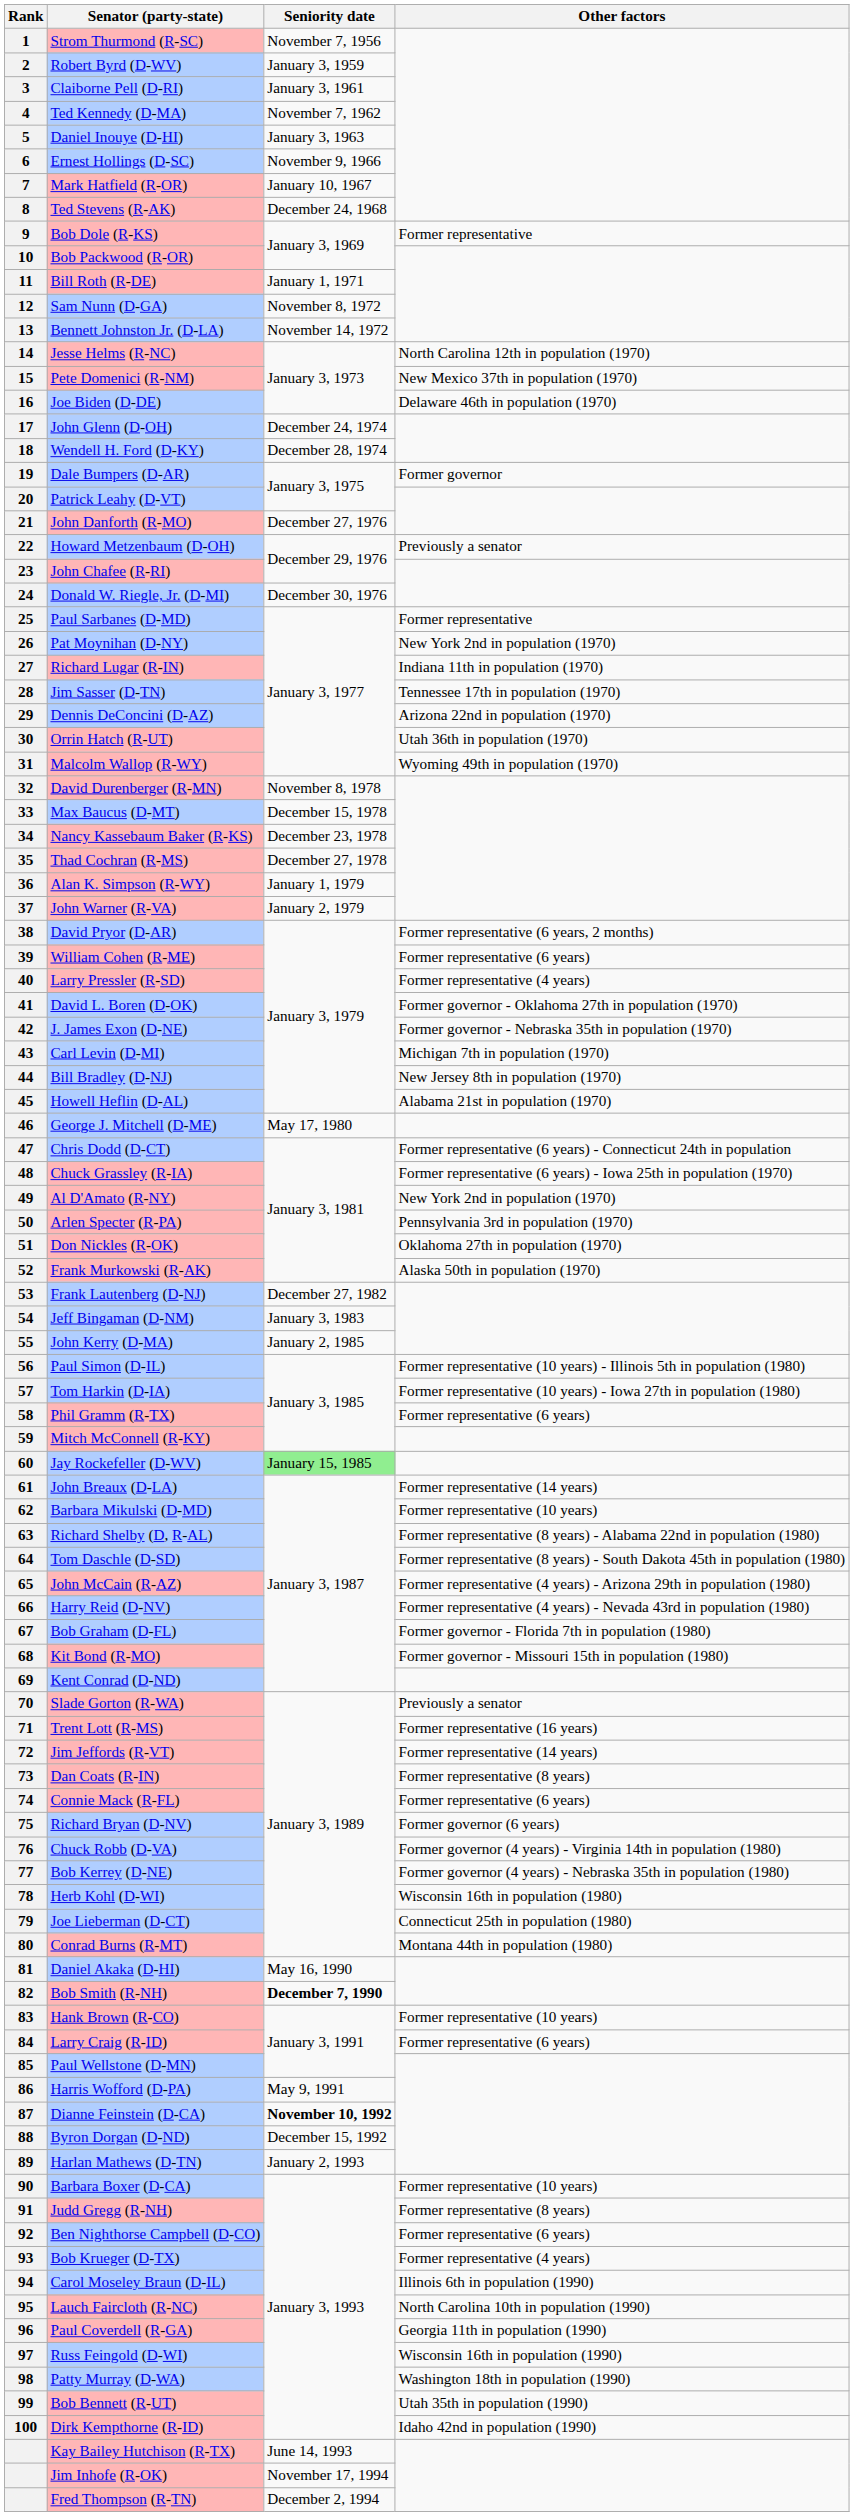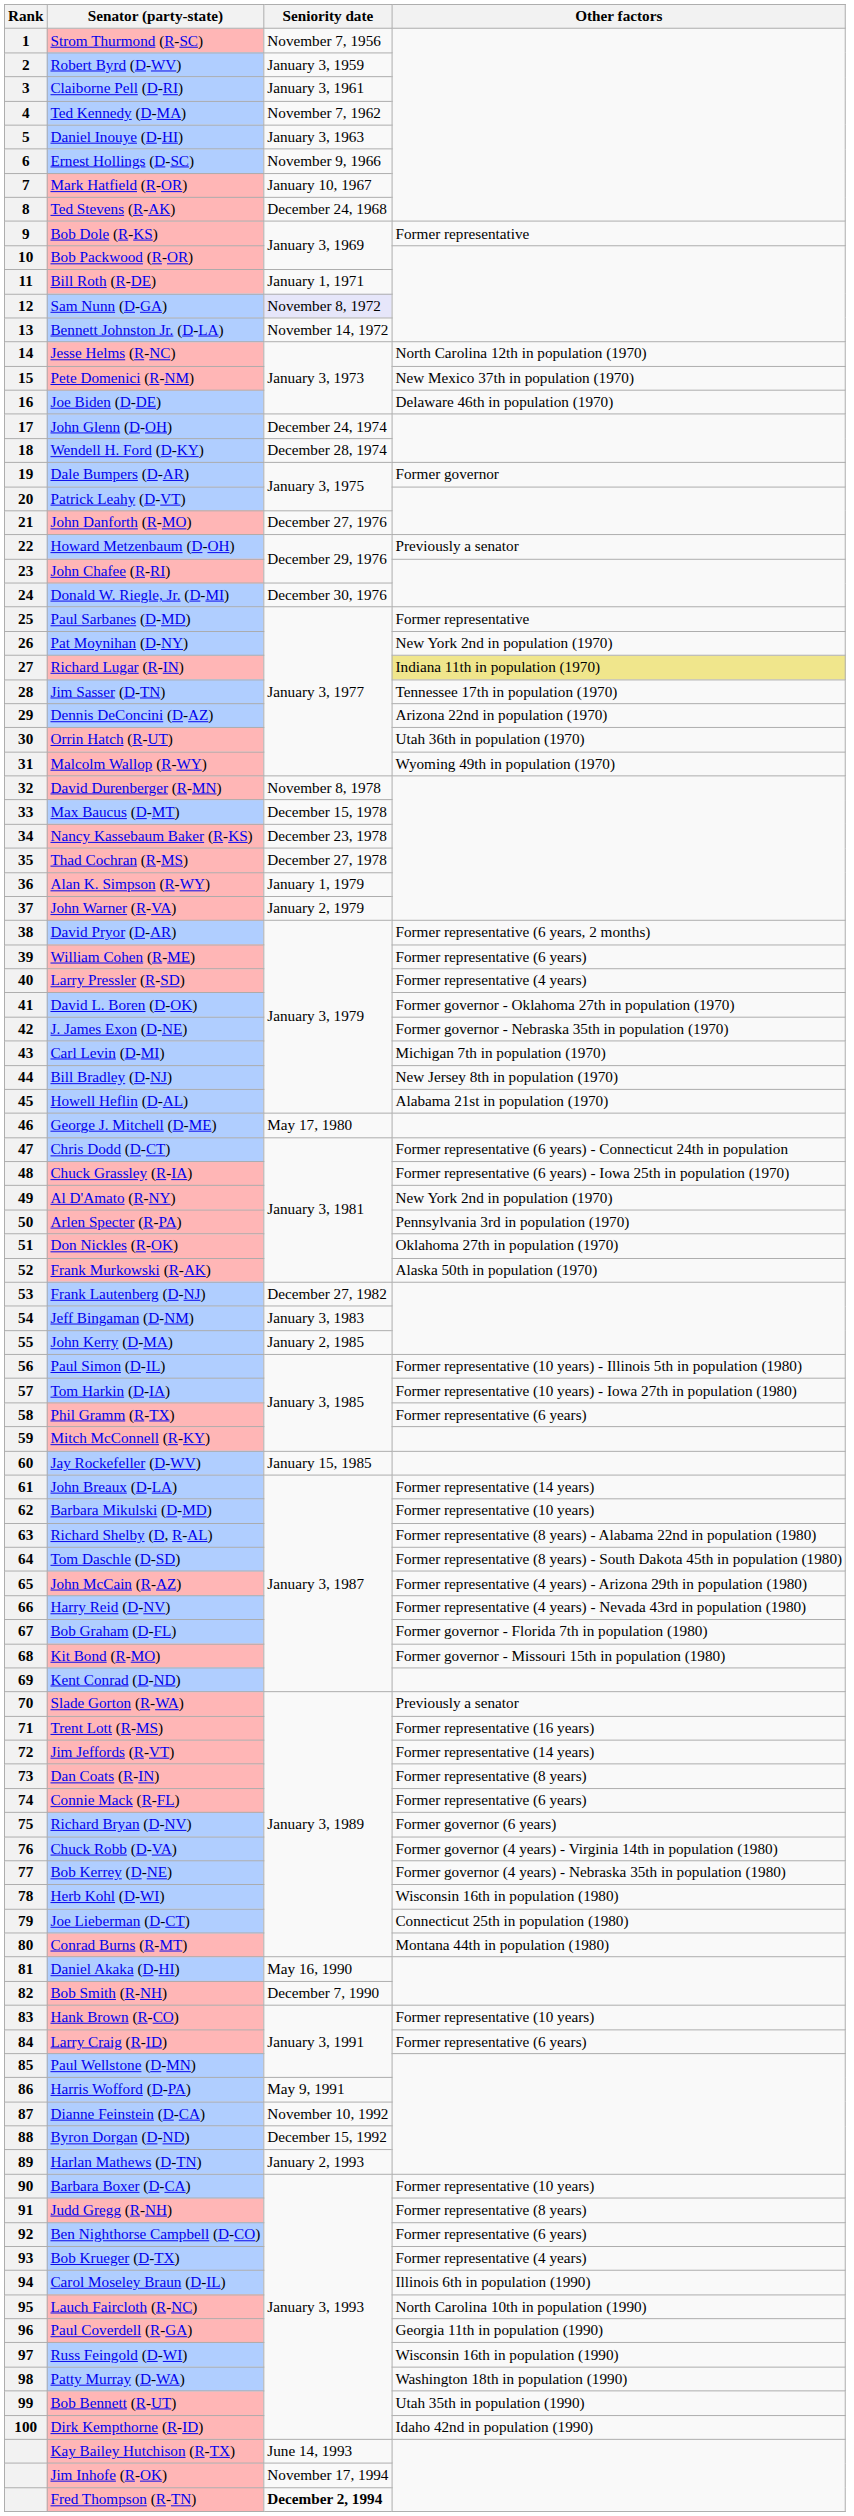(324, 305) no background -> (324, 305) lavender background
(501, 667) no background -> (498, 667) khaki background
(319, 1462) lightgreen background -> (319, 1462) no background
(325, 1993) bold -> (323, 1993) normal
(329, 2113) bold -> (328, 2113) normal
(323, 2499) normal -> (325, 2499) bold
